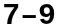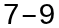(29, 16) bold -> (29, 16) normal
